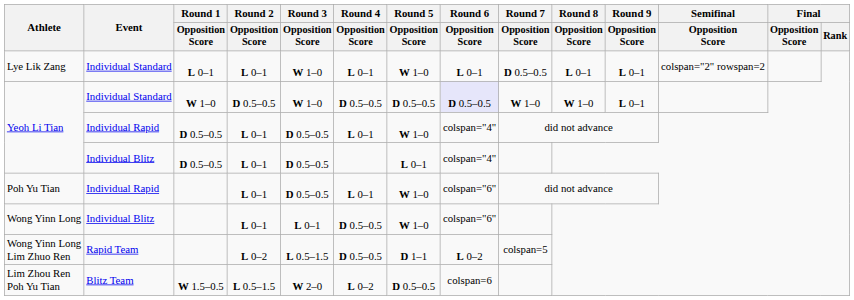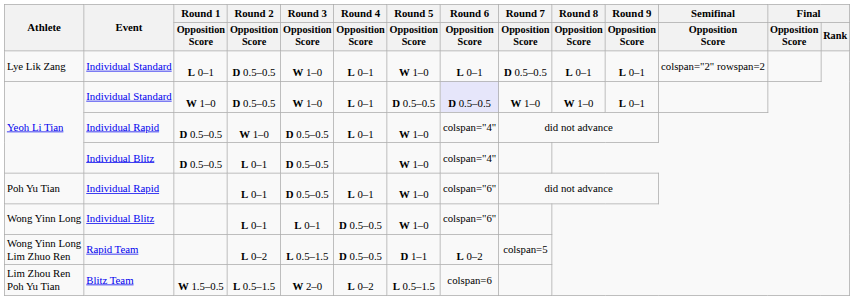(254, 73) L 0–1 -> (254, 73) D 0.5–0.5
(361, 103) D 0.5–0.5 -> (361, 103) L 0–1
(254, 134) L 0–1 -> (254, 134) W 1–0
(414, 164) L 0–1 -> (414, 164) W 1–0
(414, 287) D 0.5–0.5 -> (414, 287) L 0.5–1.5
